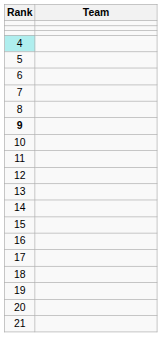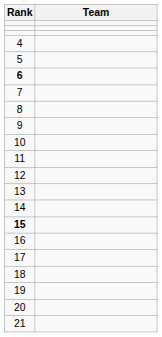(20, 43) paleturquoise background -> (20, 43) no background
(20, 76) normal -> (20, 76) bold
(20, 126) bold -> (20, 126) normal
(20, 225) normal -> (20, 225) bold
